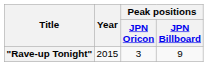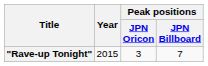(180, 54) 9 -> (180, 54) 7
